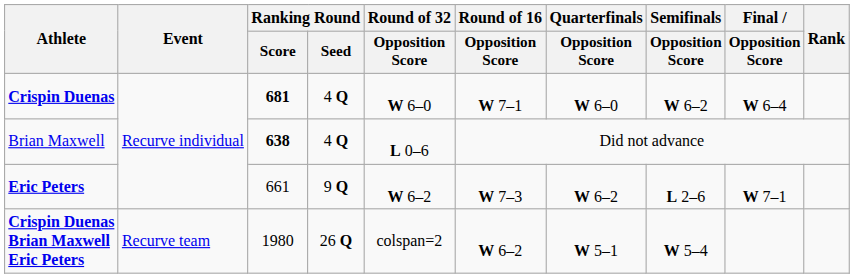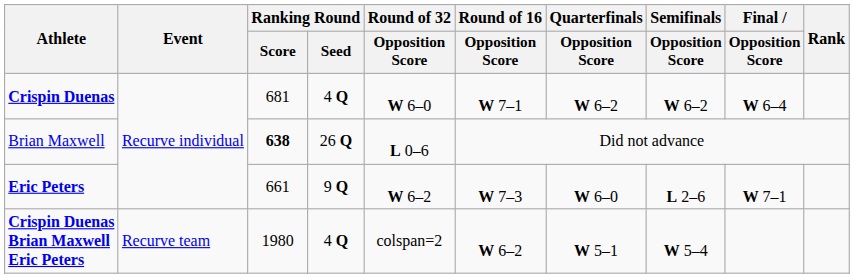(278, 96) bold -> (278, 96) normal
(596, 106) W 6–0 -> (596, 106) W 6–2
(336, 141) 4 Q -> (336, 141) 26 Q
(596, 196) W 6–2 -> (596, 196) W 6–0
(336, 241) 26 Q -> (336, 241) 4 Q
